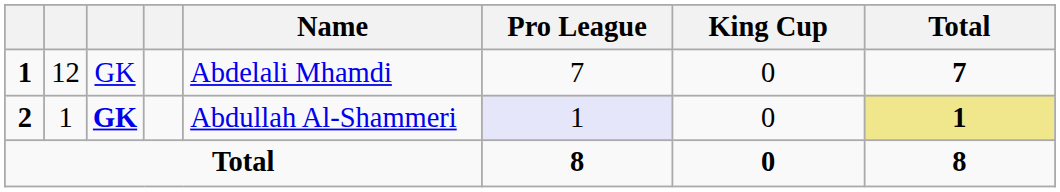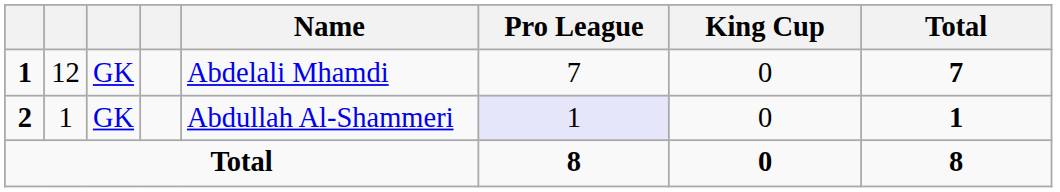(115, 117) bold -> (113, 117) normal
(959, 117) khaki background -> (956, 117) no background
